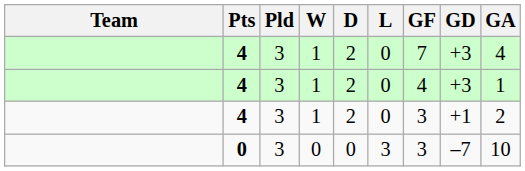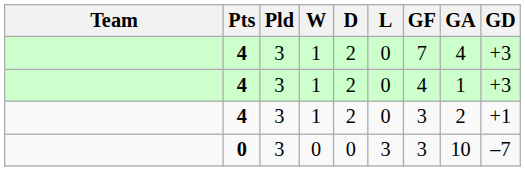columns swapped: (500, 20) <-> (461, 20)
